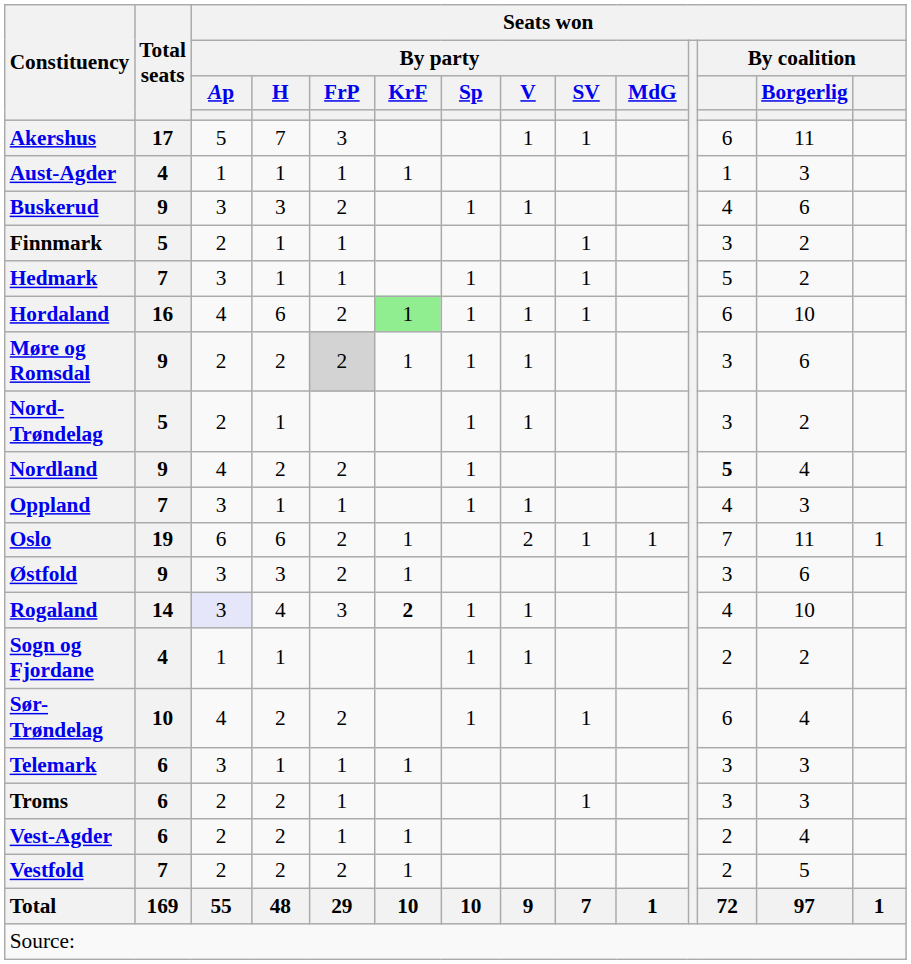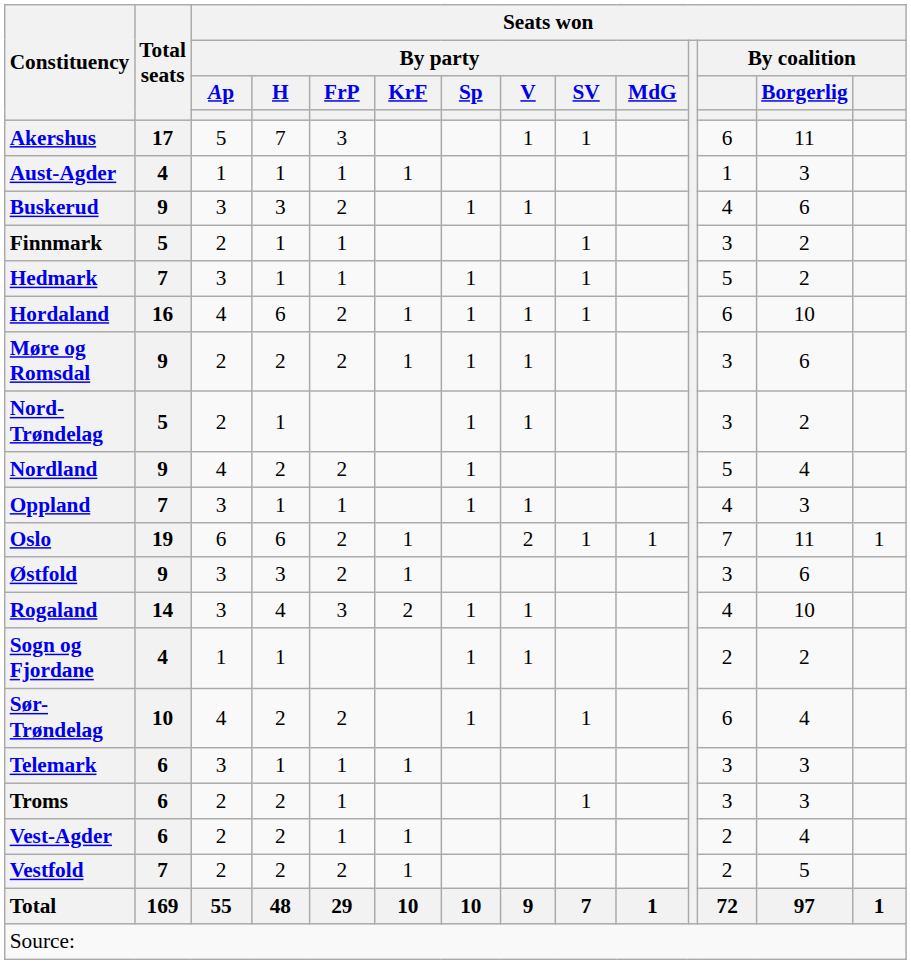(408, 313) lightgreen background -> (408, 313) no background
(342, 361) lightgrey background -> (342, 361) no background
(727, 469) bold -> (727, 469) normal
(221, 610) lavender background -> (221, 610) no background
(408, 610) bold -> (408, 610) normal
